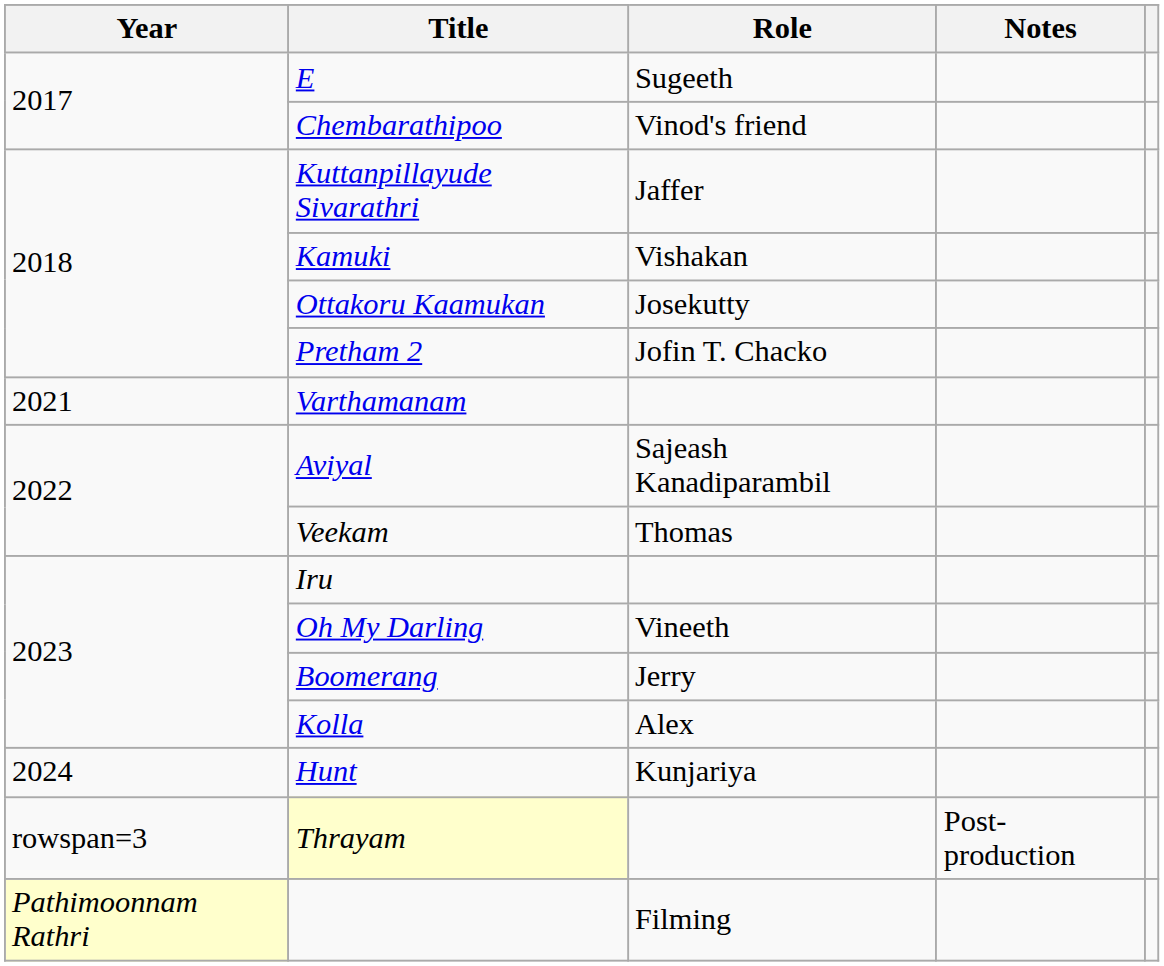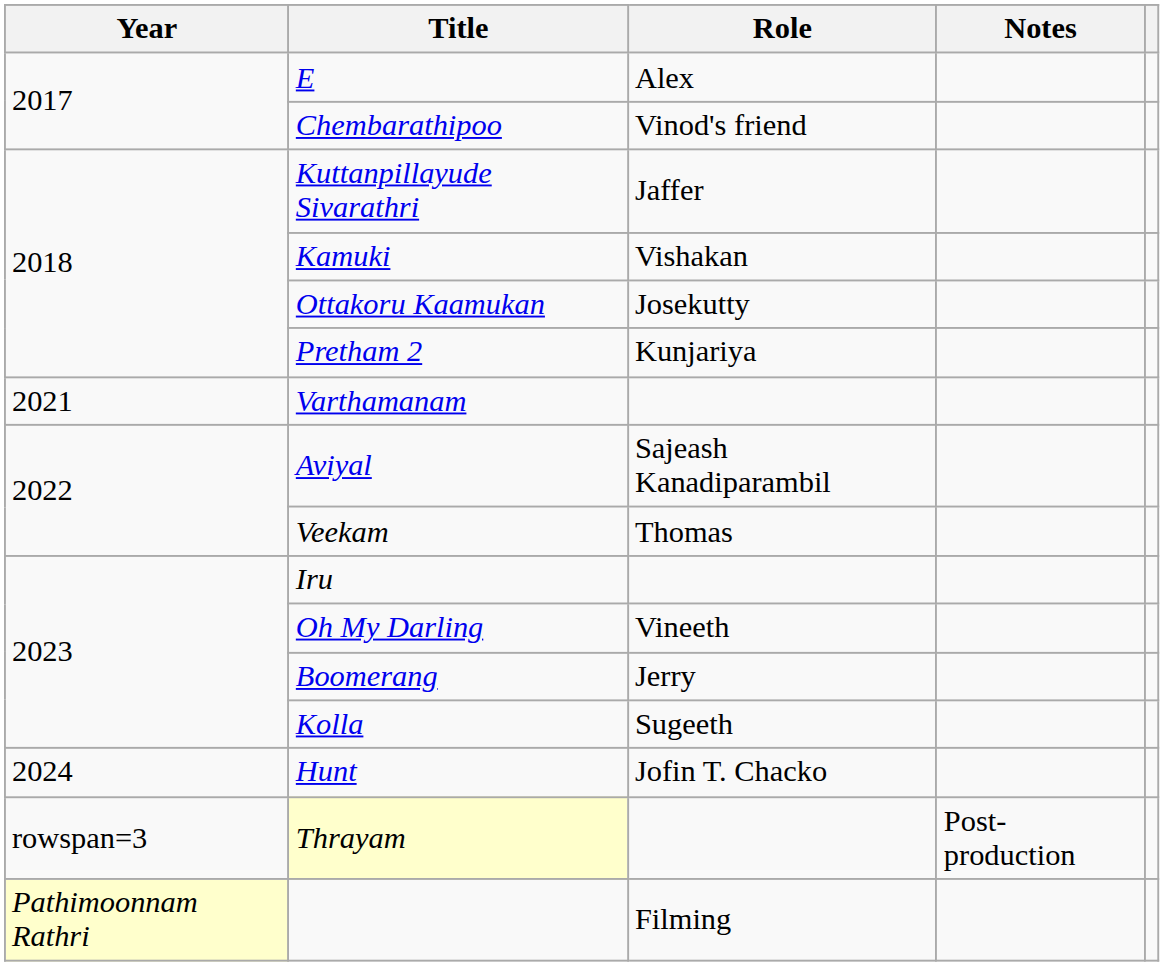(684, 76) Sugeeth -> (665, 76) Alex
(731, 352) Jofin T. Chacko -> (696, 352) Kunjariya
(665, 723) Alex -> (684, 723) Sugeeth
(696, 771) Kunjariya -> (731, 771) Jofin T. Chacko
